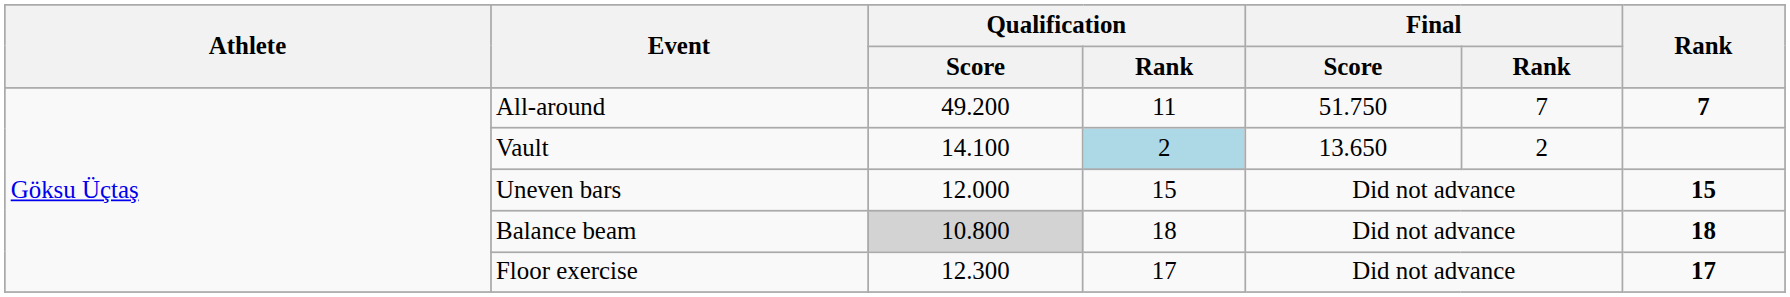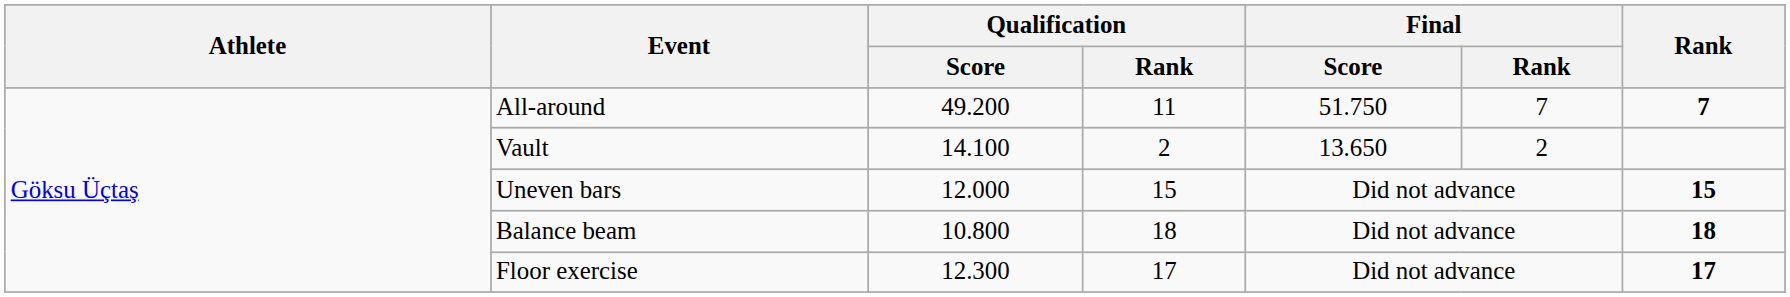(1164, 148) lightblue background -> (1164, 148) no background
(975, 230) lightgrey background -> (975, 230) no background
